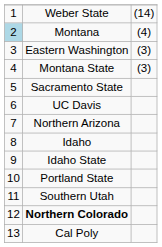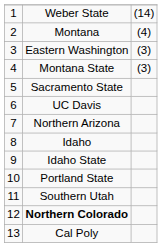(13, 32) lightblue background -> (13, 32) no background
